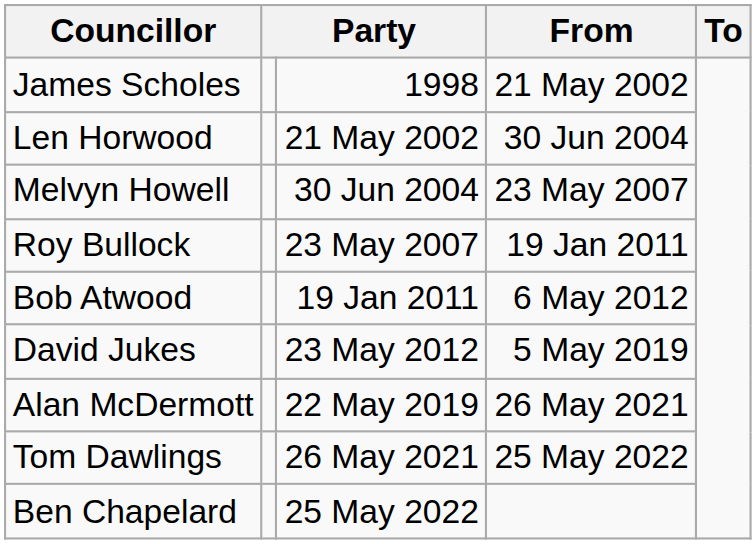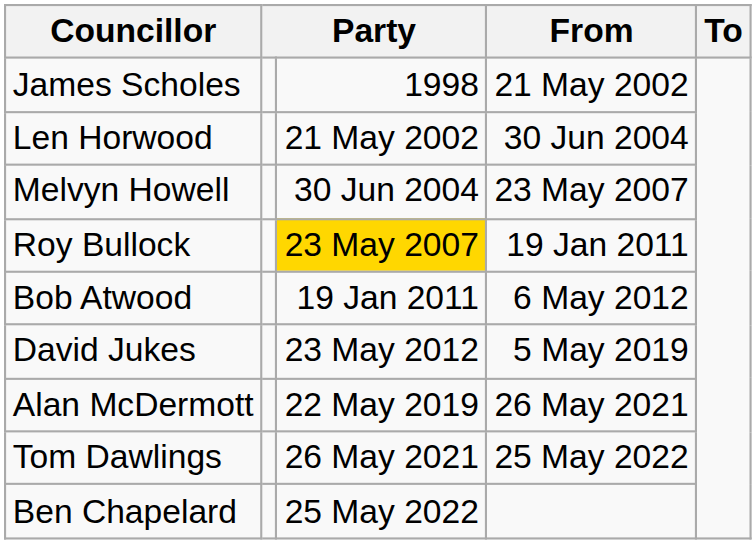(382, 244) no background -> (382, 244) gold background
